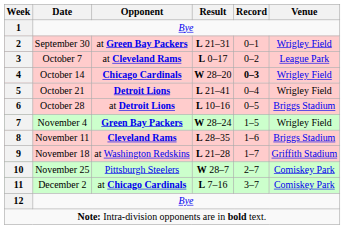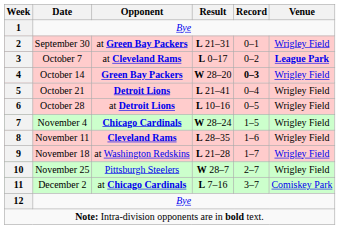(304, 59) normal -> (302, 59) bold
(142, 75) Chicago Cardinals -> (142, 75) Green Bay Packers
(304, 106) Briggs Stadium -> (302, 106) Wrigley Field
(142, 122) Green Bay Packers -> (142, 122) Chicago Cardinals
(304, 138) Briggs Stadium -> (302, 138) Wrigley Field
(304, 153) Griffith Stadium -> (302, 153) Wrigley Field
(304, 169) Comiskey Park -> (302, 169) Wrigley Field
